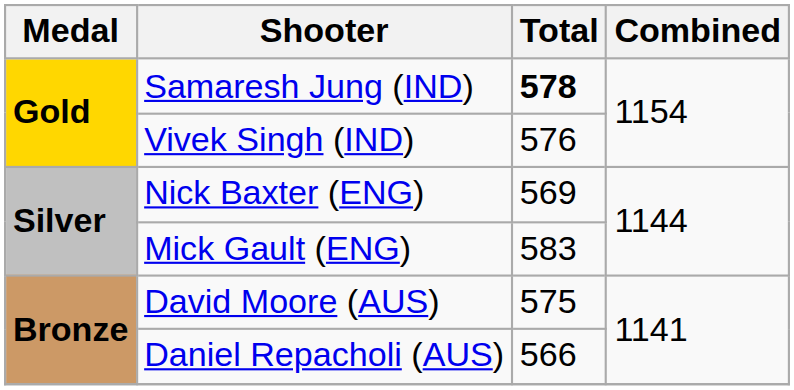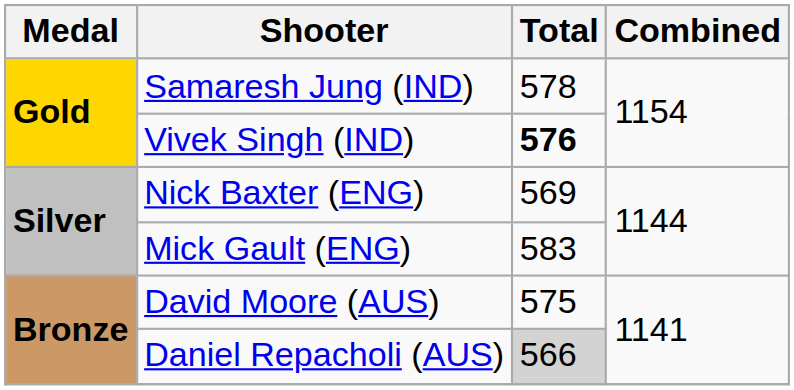(548, 85) bold -> (548, 85) normal
(548, 139) normal -> (548, 139) bold
(548, 355) no background -> (548, 355) lightgrey background
